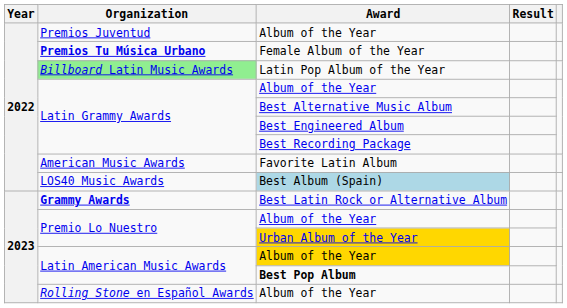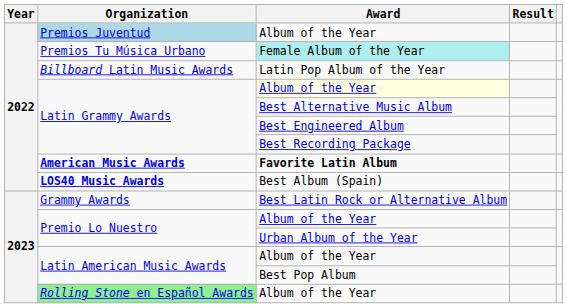(95, 32) no background -> (95, 32) lightblue background
(123, 51) bold -> (123, 51) normal
(342, 51) no background -> (342, 51) paleturquoise background
(137, 70) lightgreen background -> (137, 70) no background
(318, 88) no background -> (318, 88) lightyellow background
(112, 163) normal -> (112, 163) bold
(328, 163) normal -> (328, 163) bold
(102, 182) normal -> (102, 182) bold
(321, 182) lightblue background -> (321, 182) no background
(85, 200) bold -> (85, 200) normal
(338, 238) gold background -> (338, 238) no background
(318, 256) gold background -> (318, 256) no background
(307, 275) bold -> (307, 275) normal
(147, 293) no background -> (147, 293) lightgreen background
